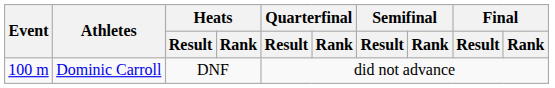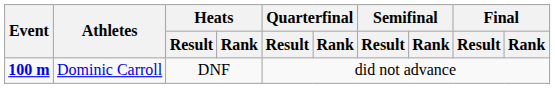(28, 70) normal -> (29, 70) bold
